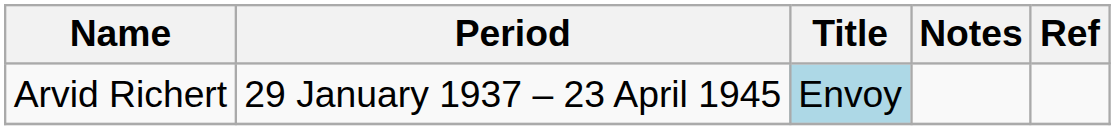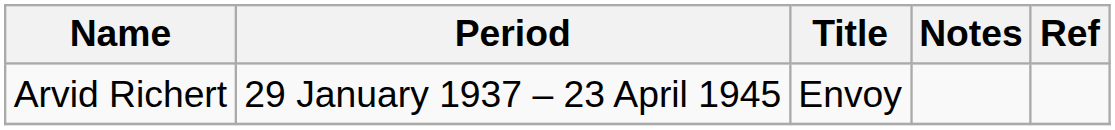(850, 93) lightblue background -> (850, 93) no background
